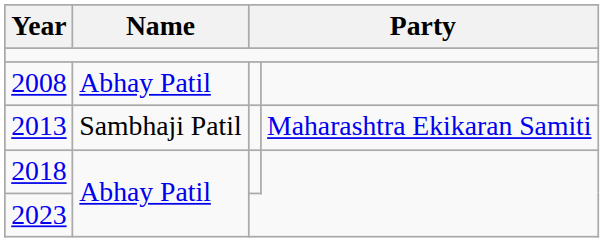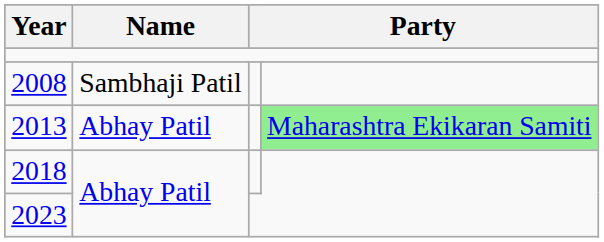(145, 83) Abhay Patil -> (160, 83) Sambhaji Patil
(160, 127) Sambhaji Patil -> (145, 127) Abhay Patil
(429, 127) no background -> (429, 127) lightgreen background
